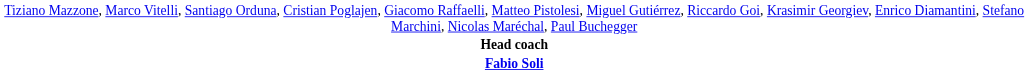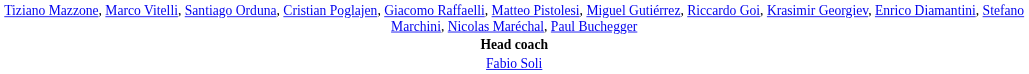(514, 63) bold -> (514, 63) normal
